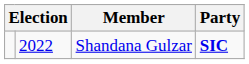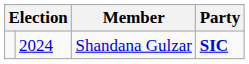(36, 44) 2022 -> (36, 44) 2024
